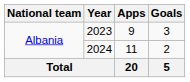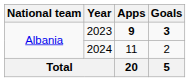(131, 31) normal -> (131, 31) bold
(167, 31) normal -> (167, 31) bold
